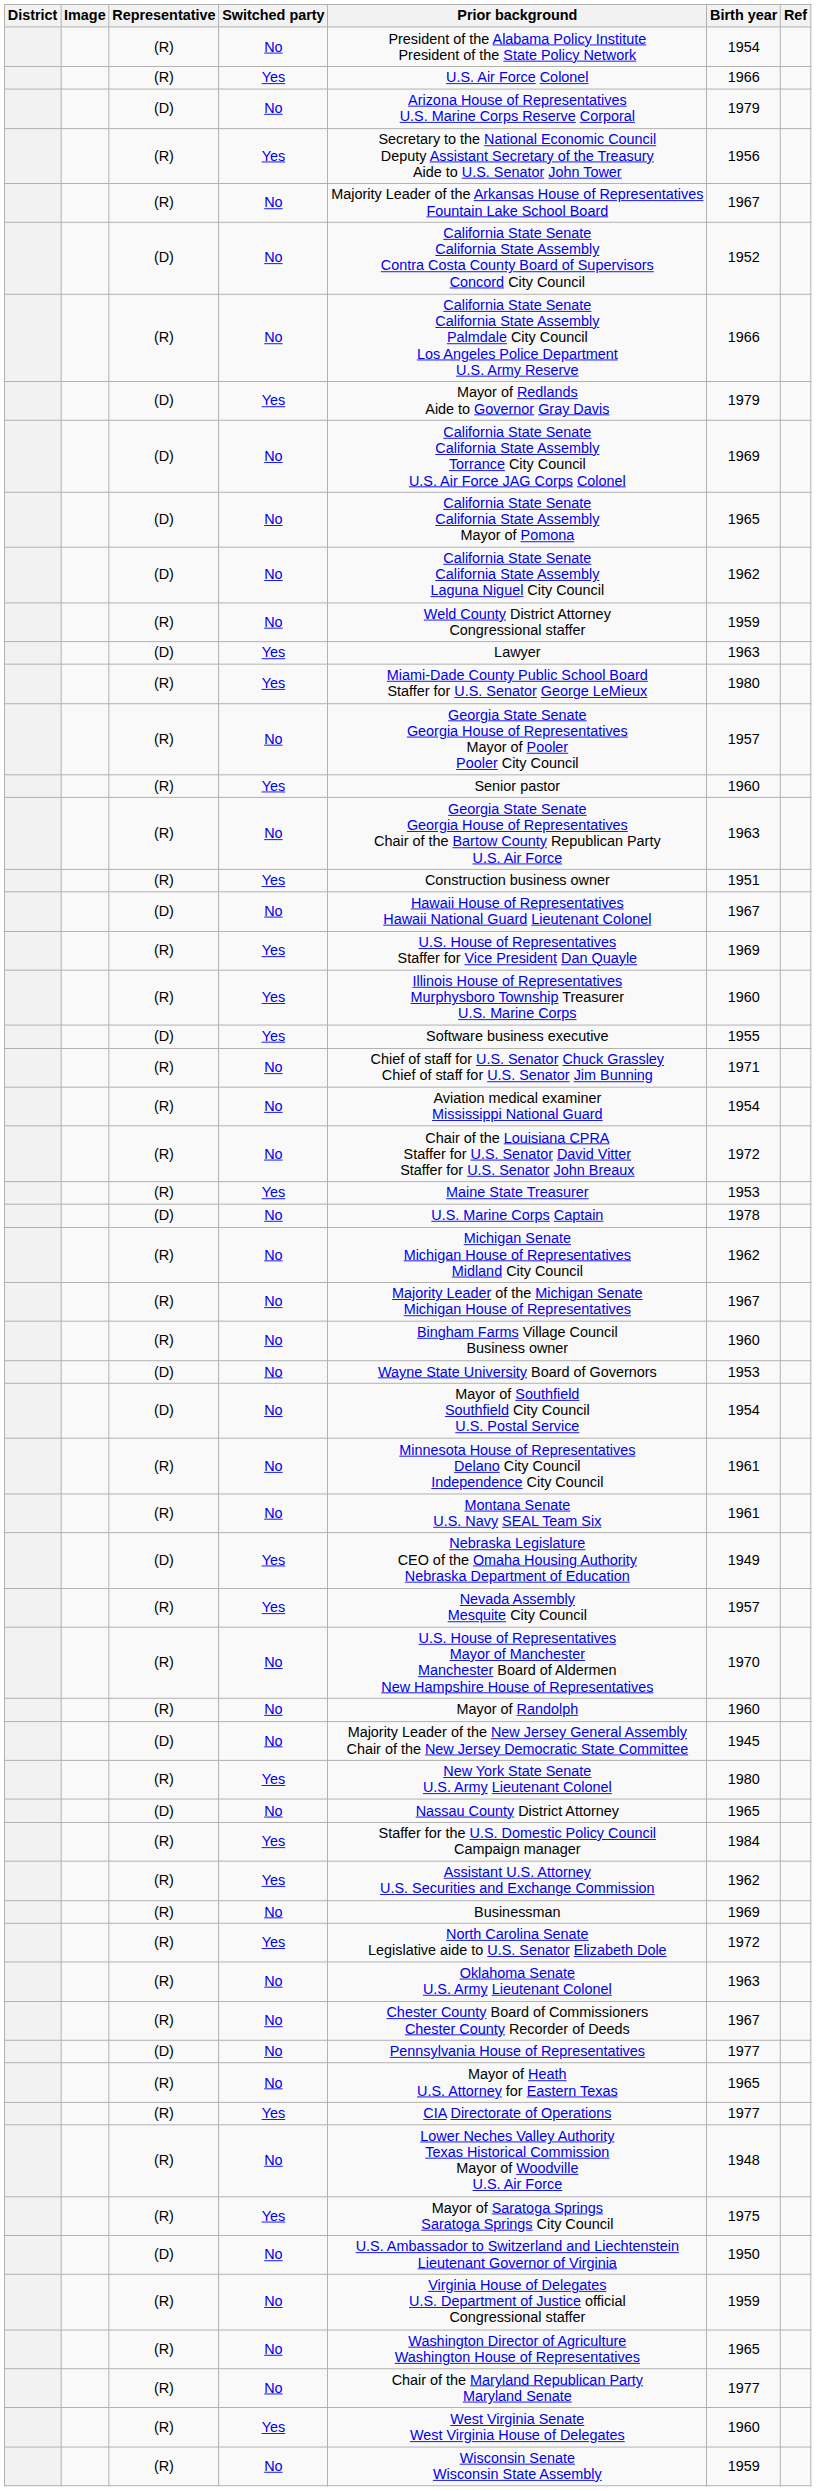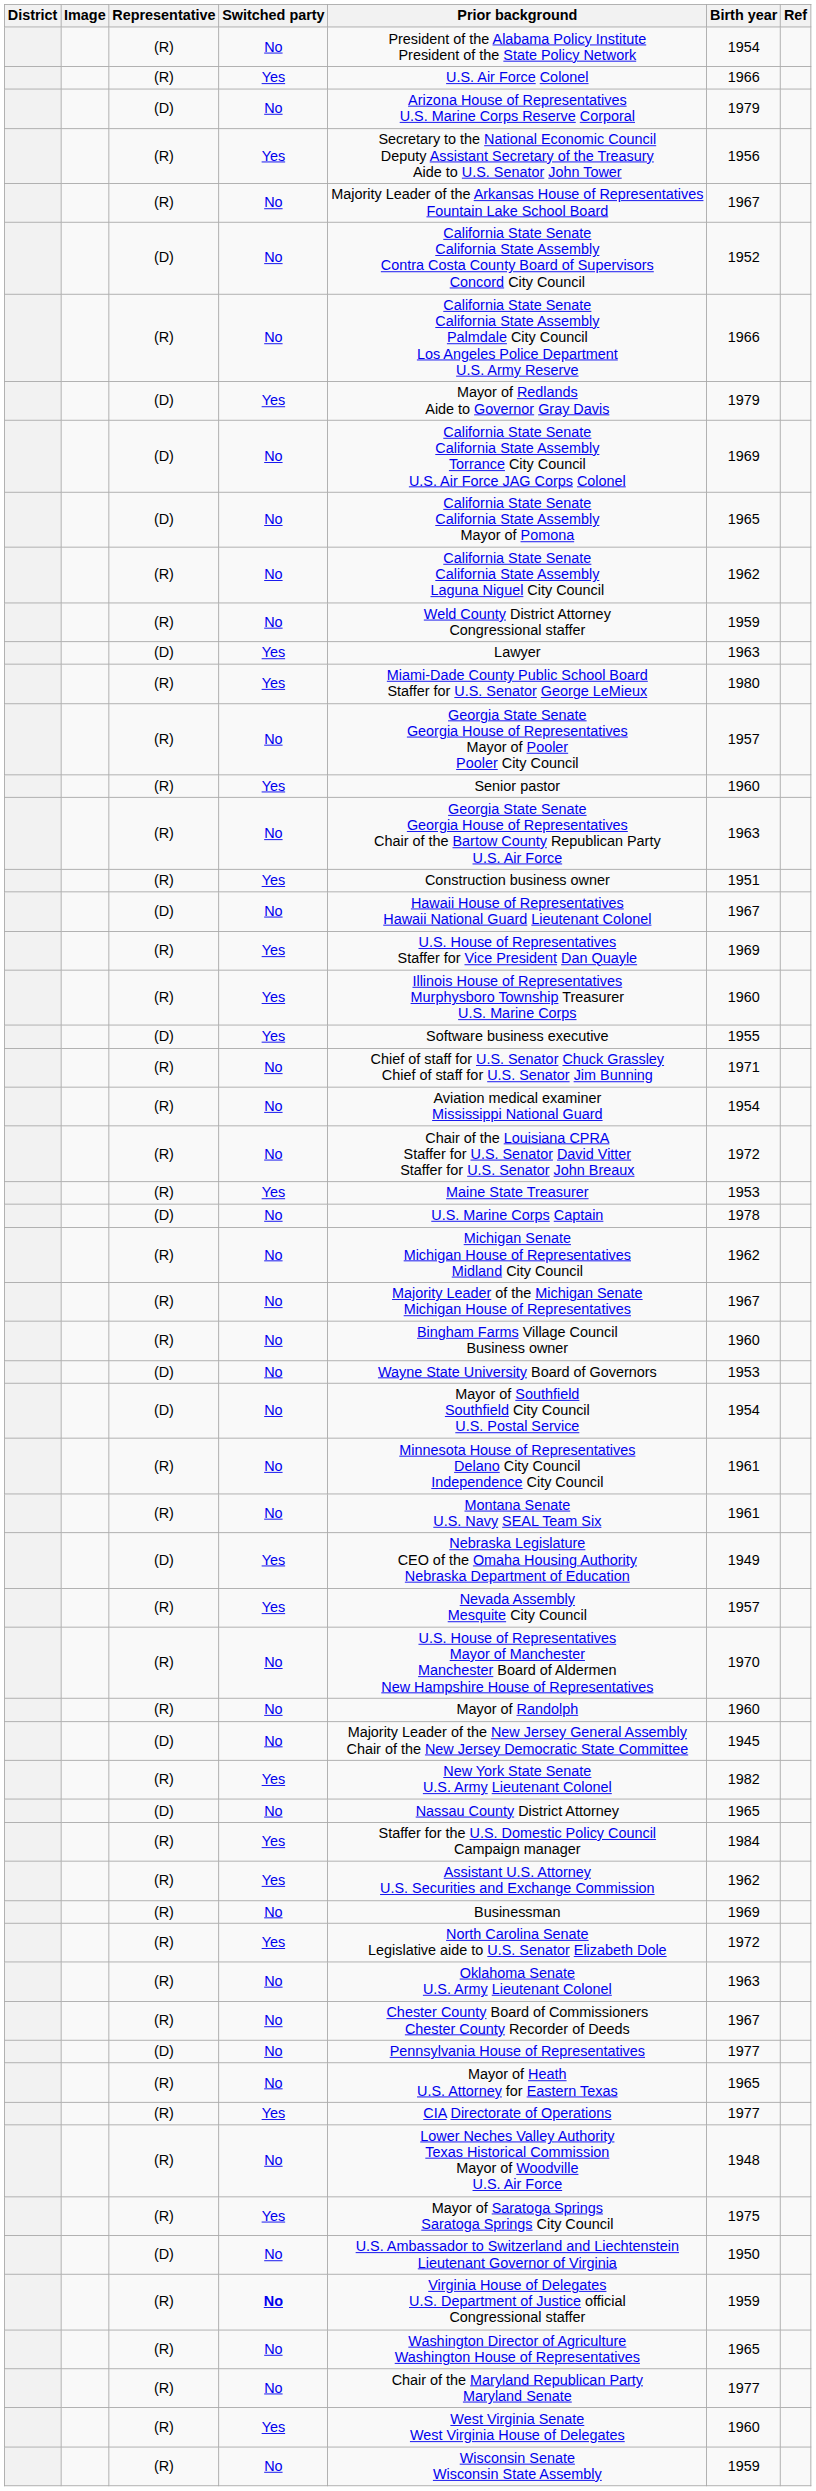(164, 574) (D) -> (164, 574) (R)
(744, 1779) 1980 -> (744, 1779) 1982
(273, 2302) normal -> (273, 2302) bold
